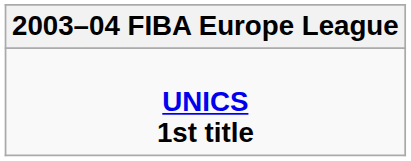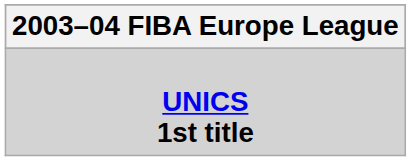(205, 117) no background -> (205, 117) lightgrey background
